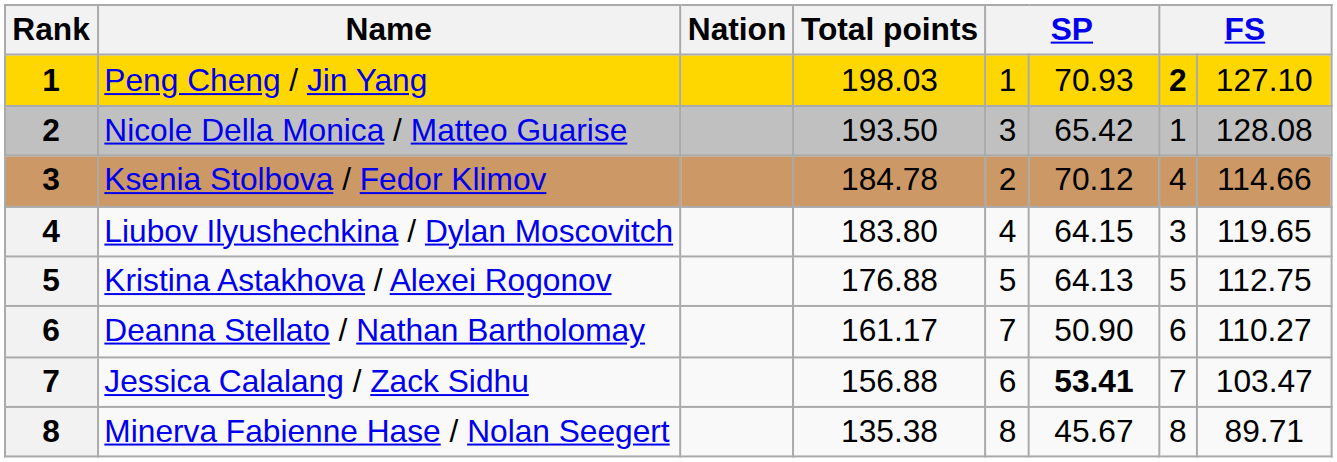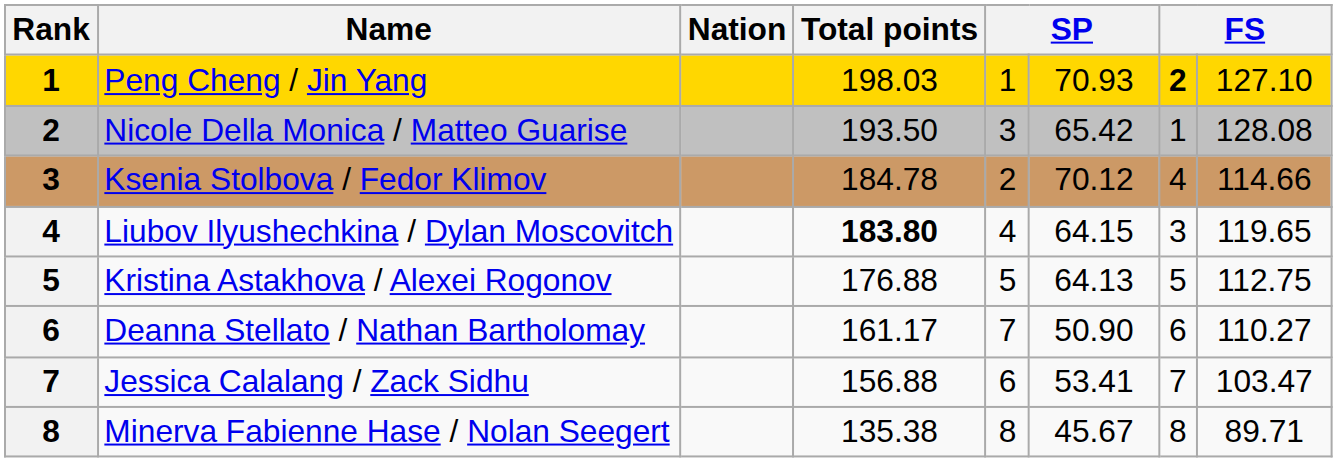(889, 230) normal -> (889, 230) bold
(1094, 381) bold -> (1094, 381) normal
